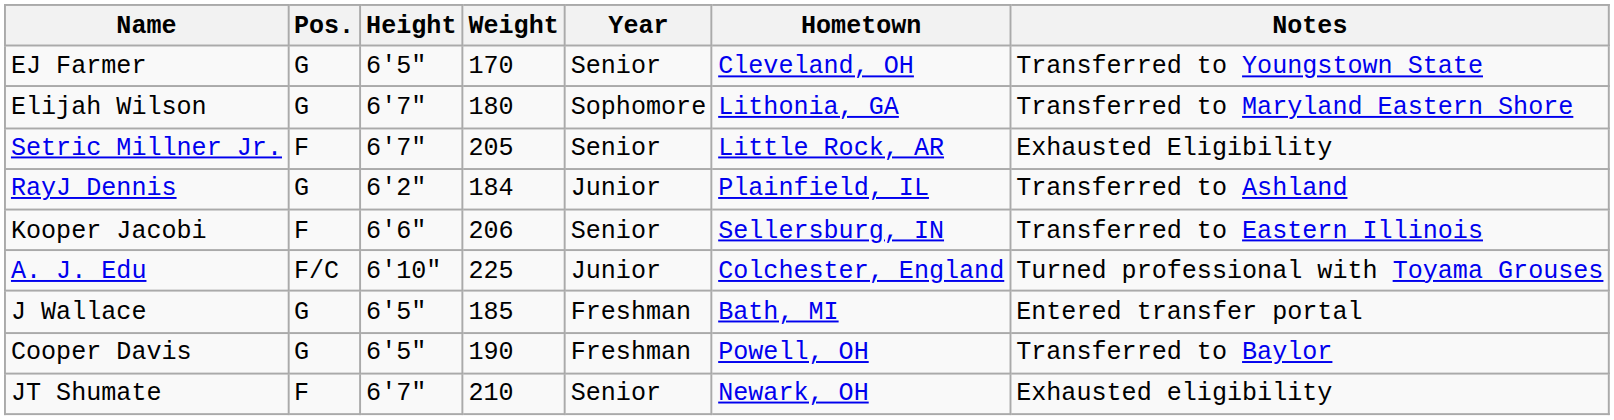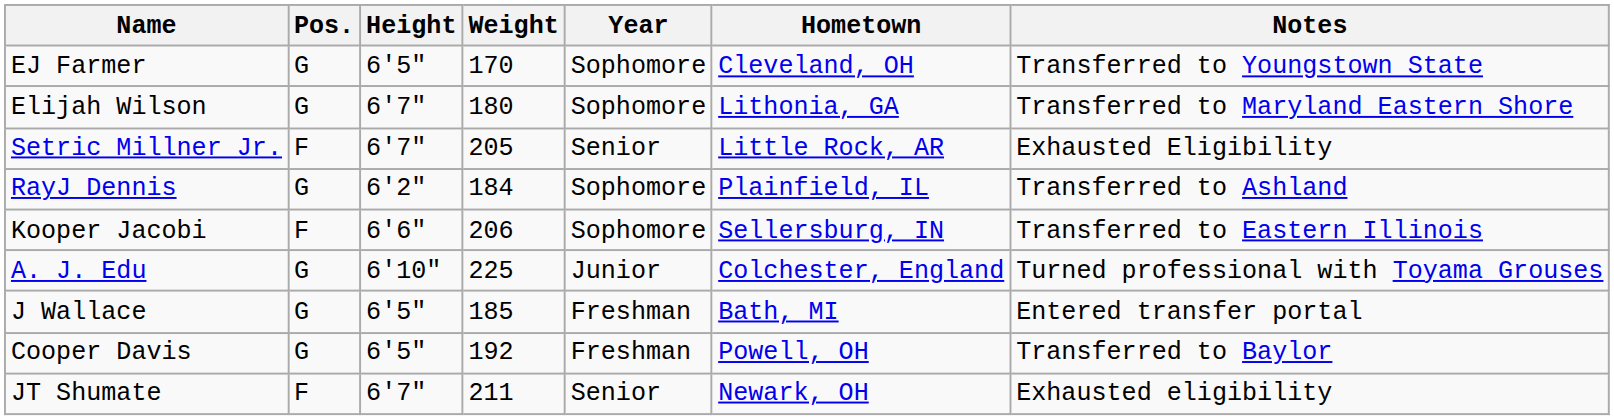(616, 66) Senior -> (638, 66) Sophomore
(616, 189) Junior -> (638, 189) Sophomore
(616, 230) Senior -> (638, 230) Sophomore
(317, 271) F/C -> (301, 271) G
(491, 353) 190 -> (491, 353) 192
(491, 393) 210 -> (491, 393) 211
